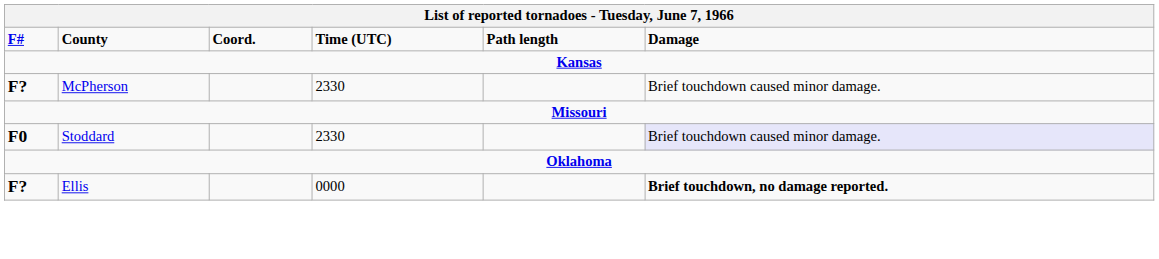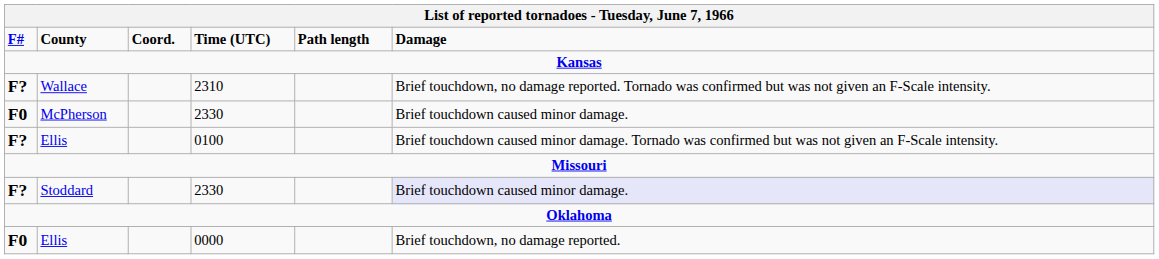+ row: (64, 87)
(18, 87) F? -> (18, 113) F0
+ row: (54, 140)
(18, 136) F0 -> (18, 190) F?
(18, 186) F? -> (18, 240) F0
(768, 186) bold -> (508, 240) normal
